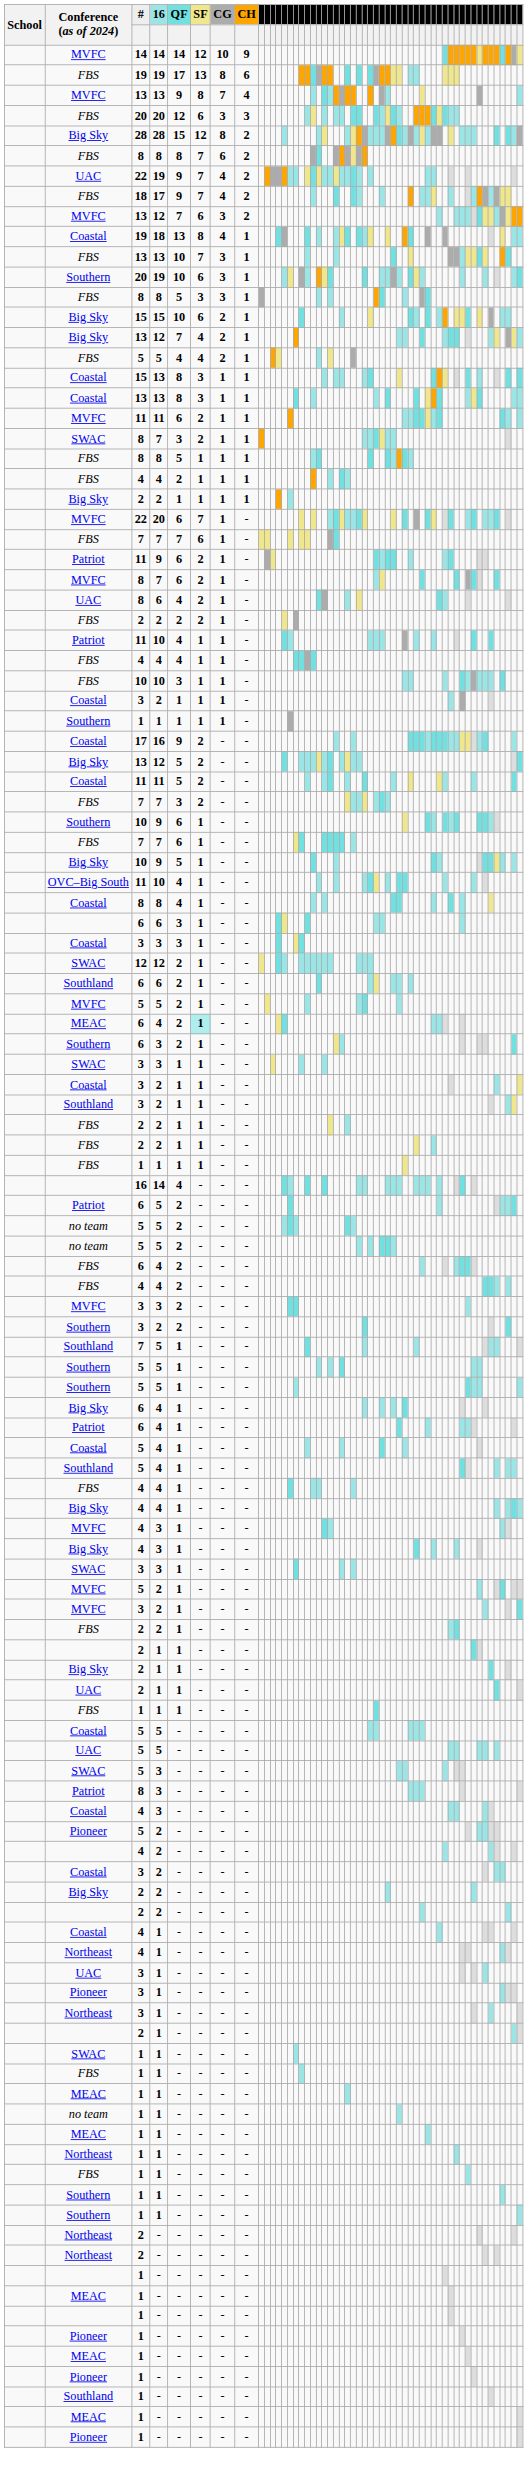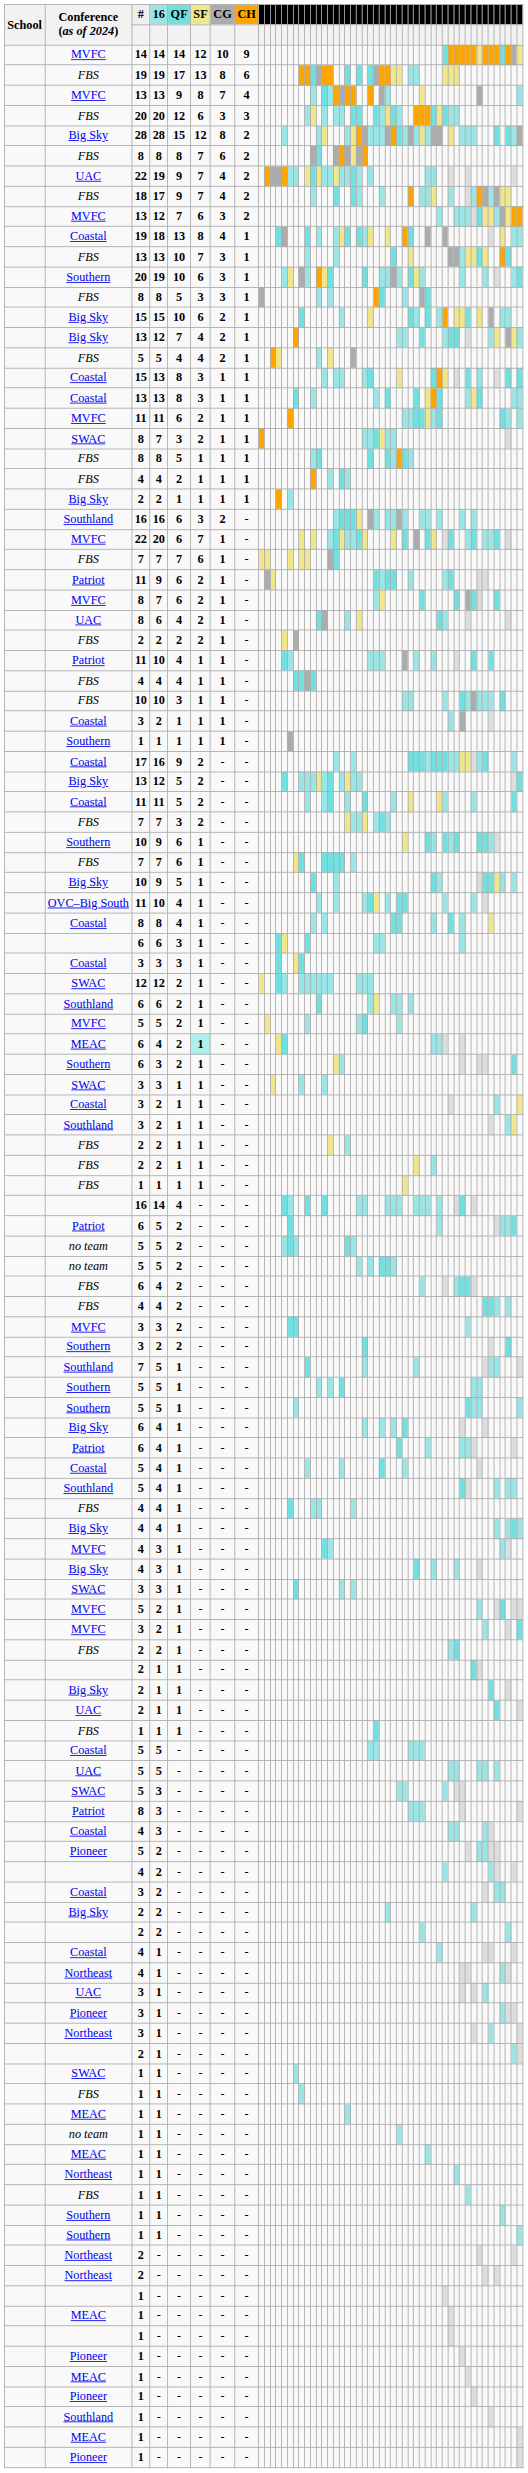+ row: (88, 519)
